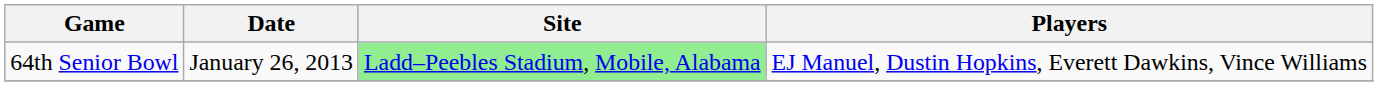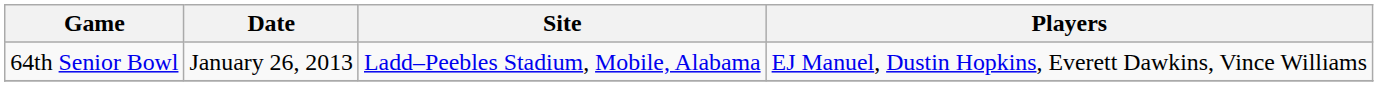(562, 61) lightgreen background -> (562, 61) no background
